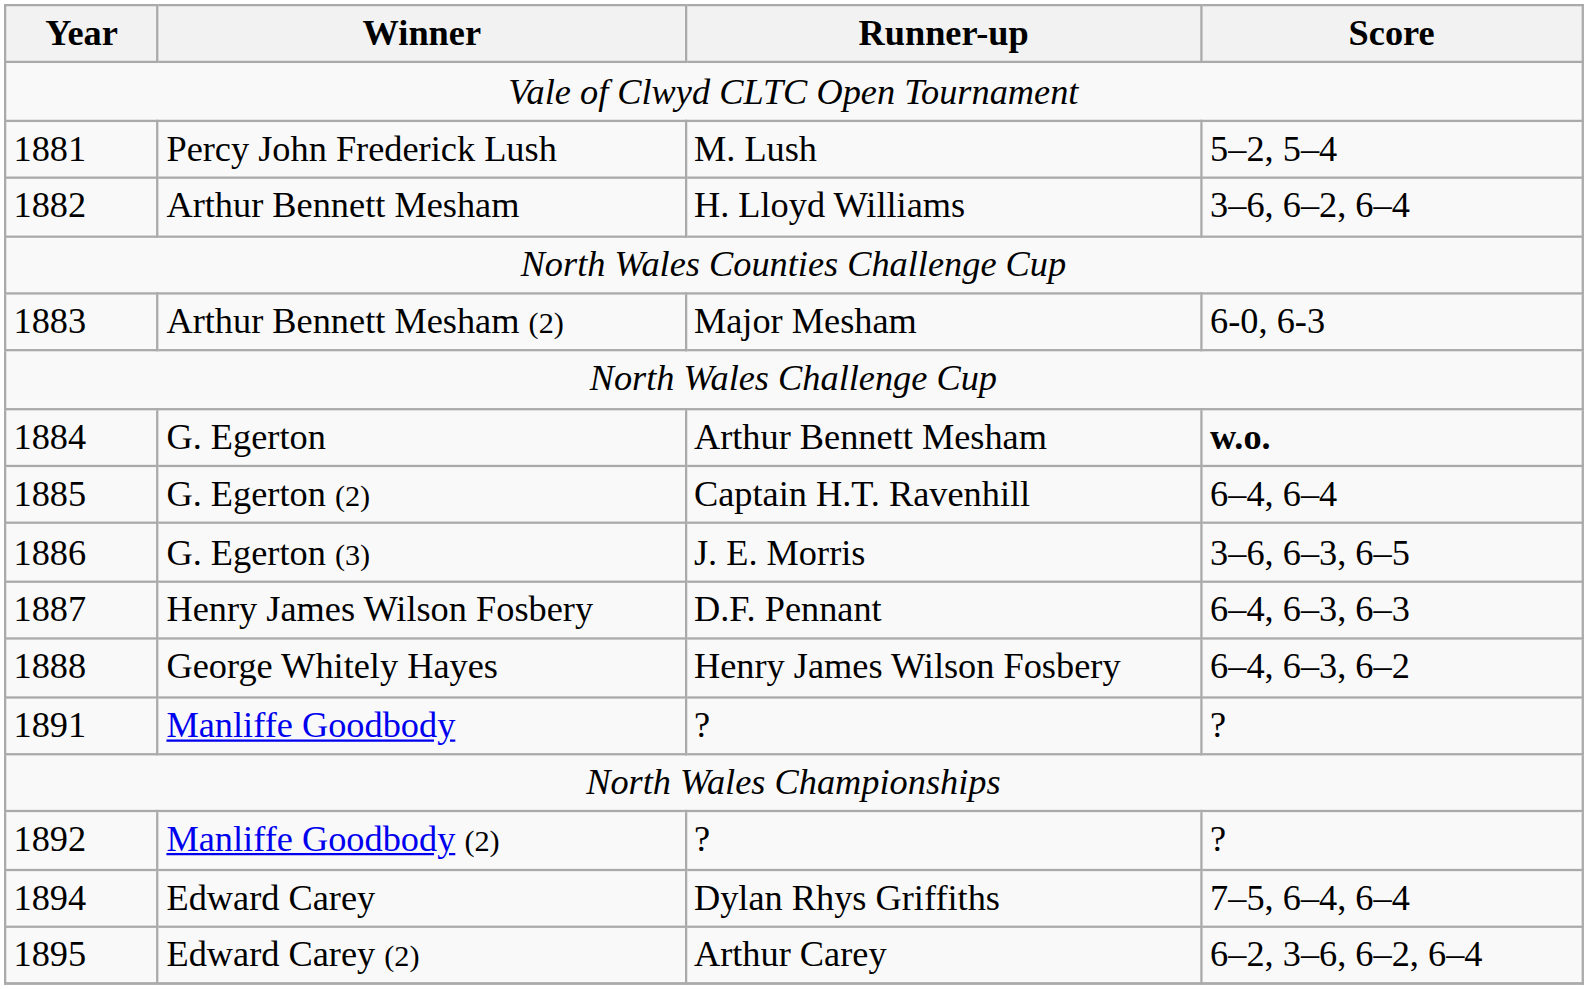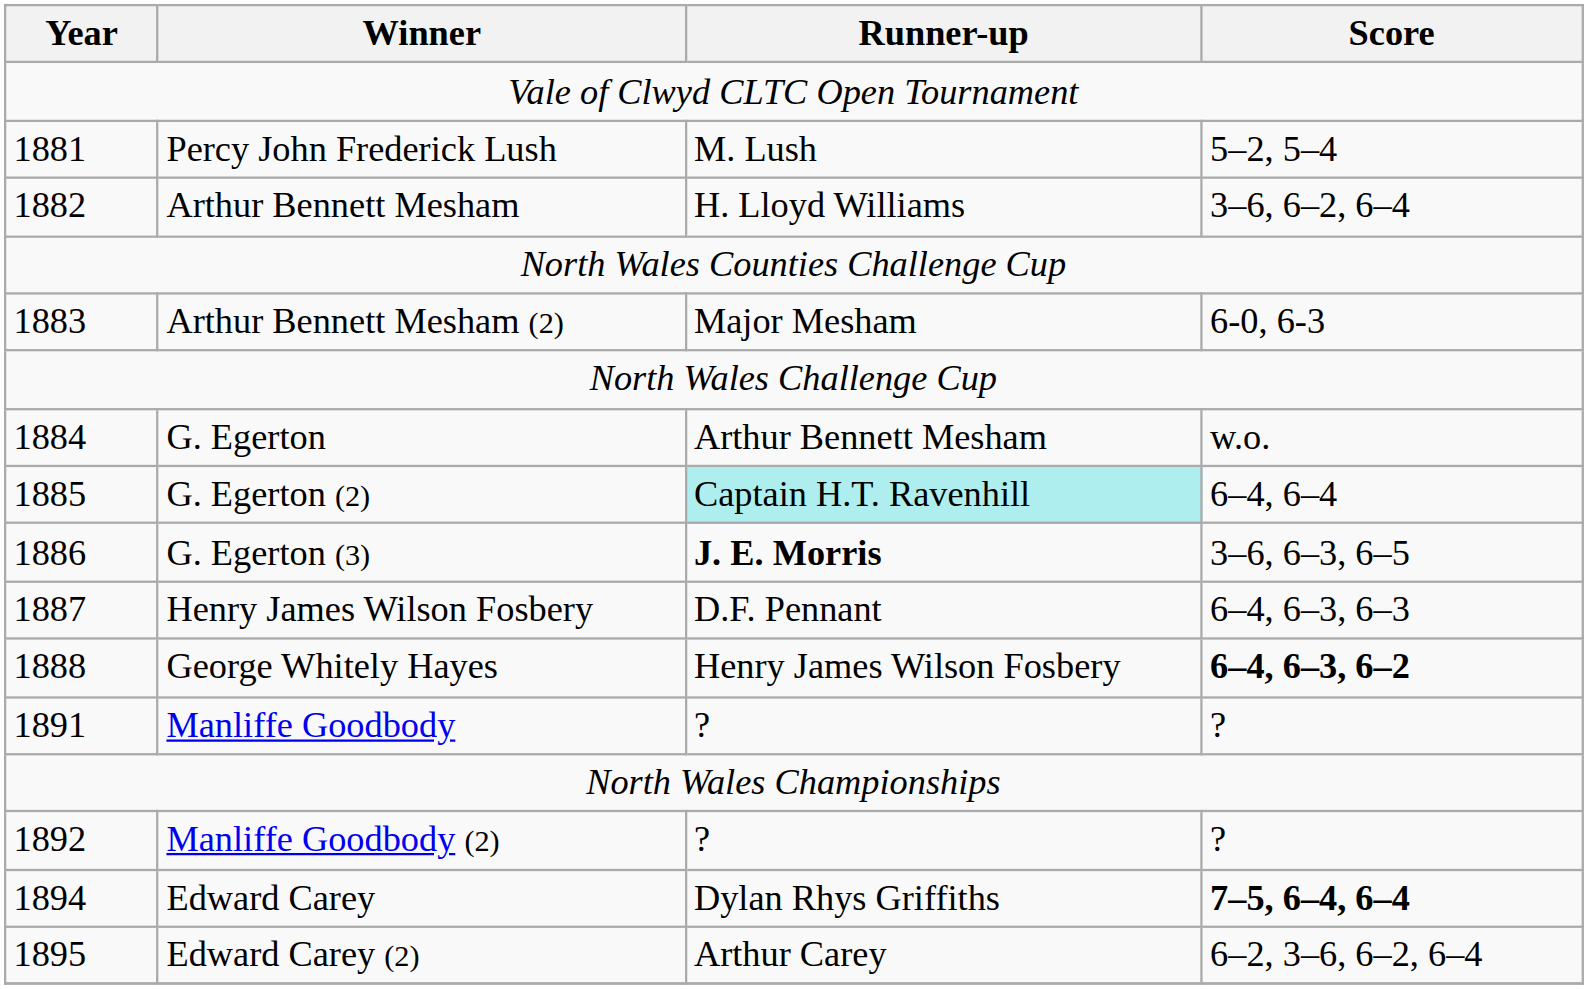(1240, 436) bold -> (1240, 436) normal
(862, 494) no background -> (862, 494) paleturquoise background
(780, 551) normal -> (788, 551) bold
(1310, 666) normal -> (1310, 666) bold
(1310, 897) normal -> (1310, 897) bold
